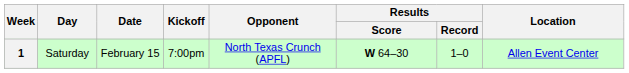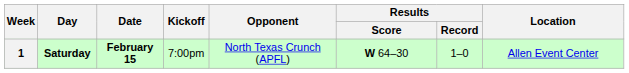(67, 53) normal -> (67, 53) bold
(130, 53) normal -> (130, 53) bold
